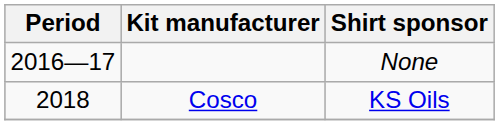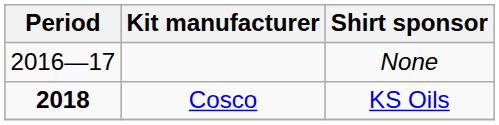(63, 100) normal -> (63, 100) bold
